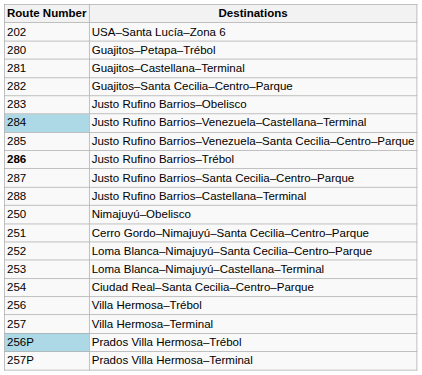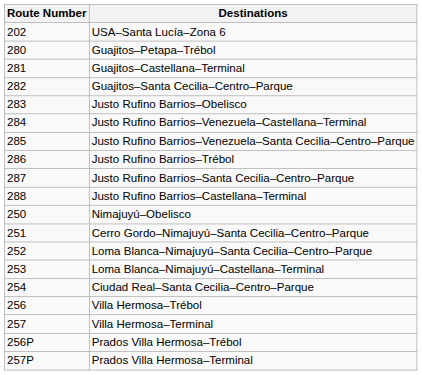(17, 123) lightblue background -> (17, 123) no background
(17, 159) bold -> (17, 159) normal
(20, 342) lightblue background -> (20, 342) no background
